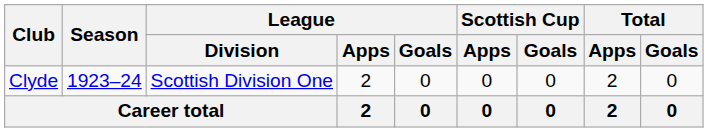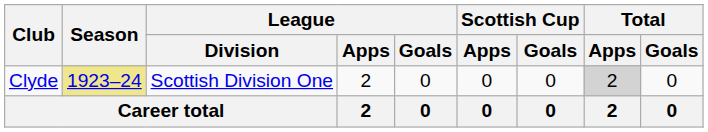(104, 80) no background -> (104, 80) khaki background
(612, 80) no background -> (612, 80) lightgrey background
